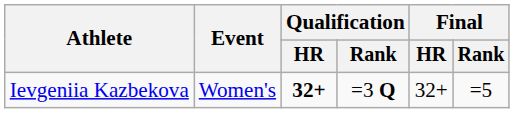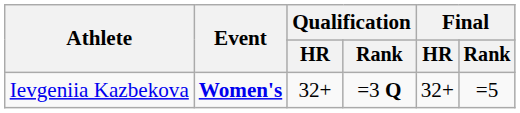(237, 90) normal -> (240, 90) bold
(309, 90) bold -> (315, 90) normal
